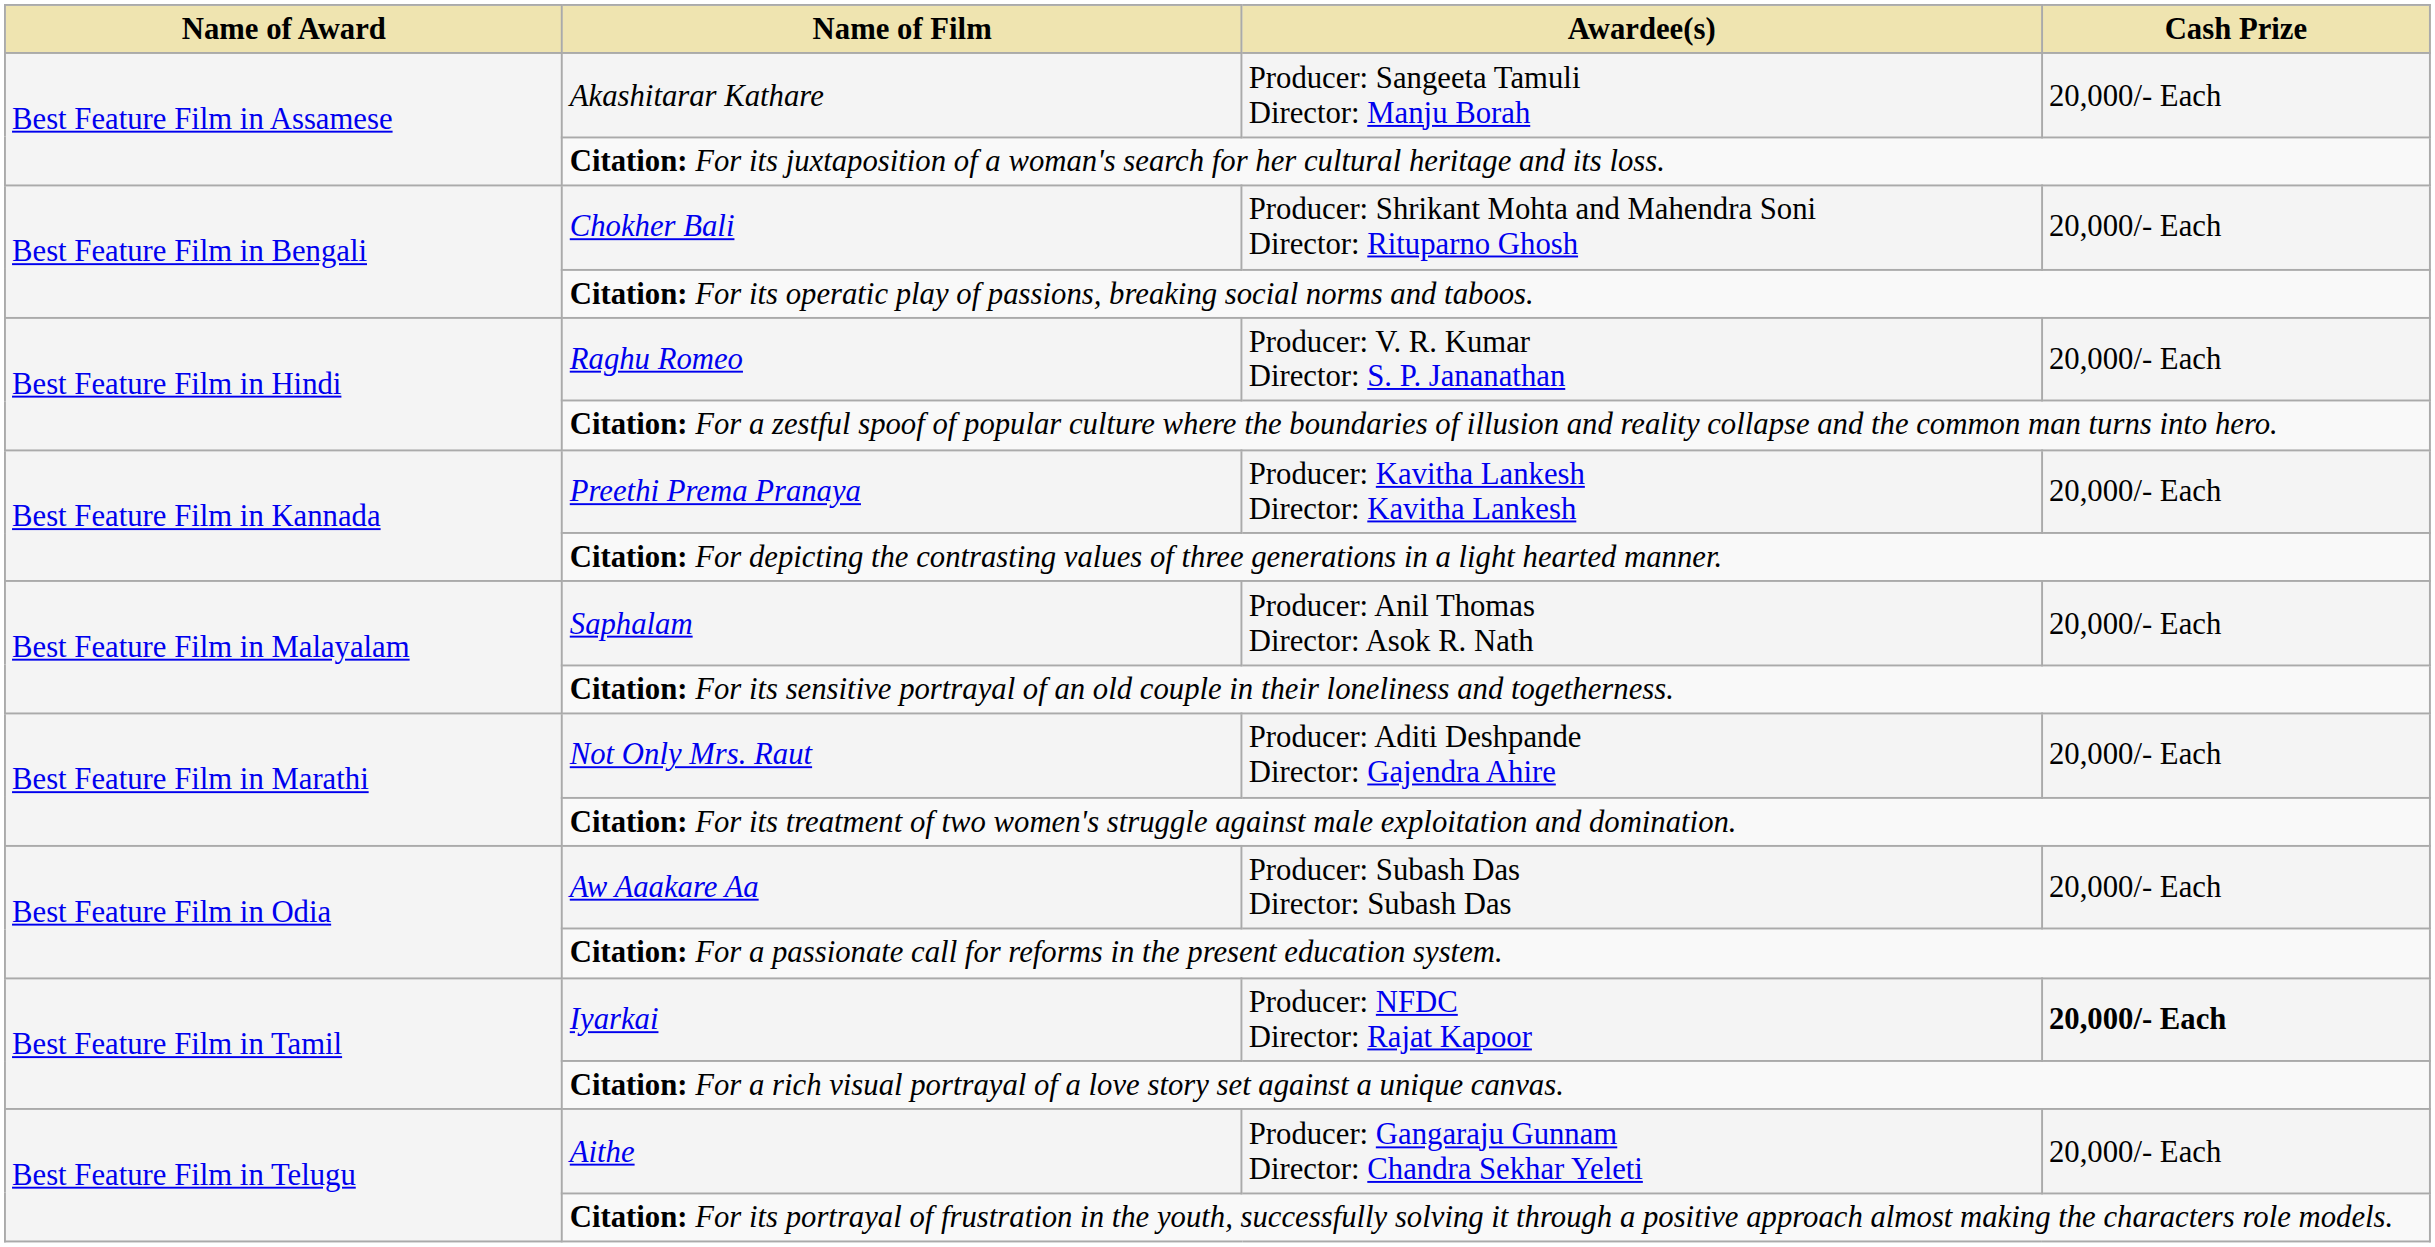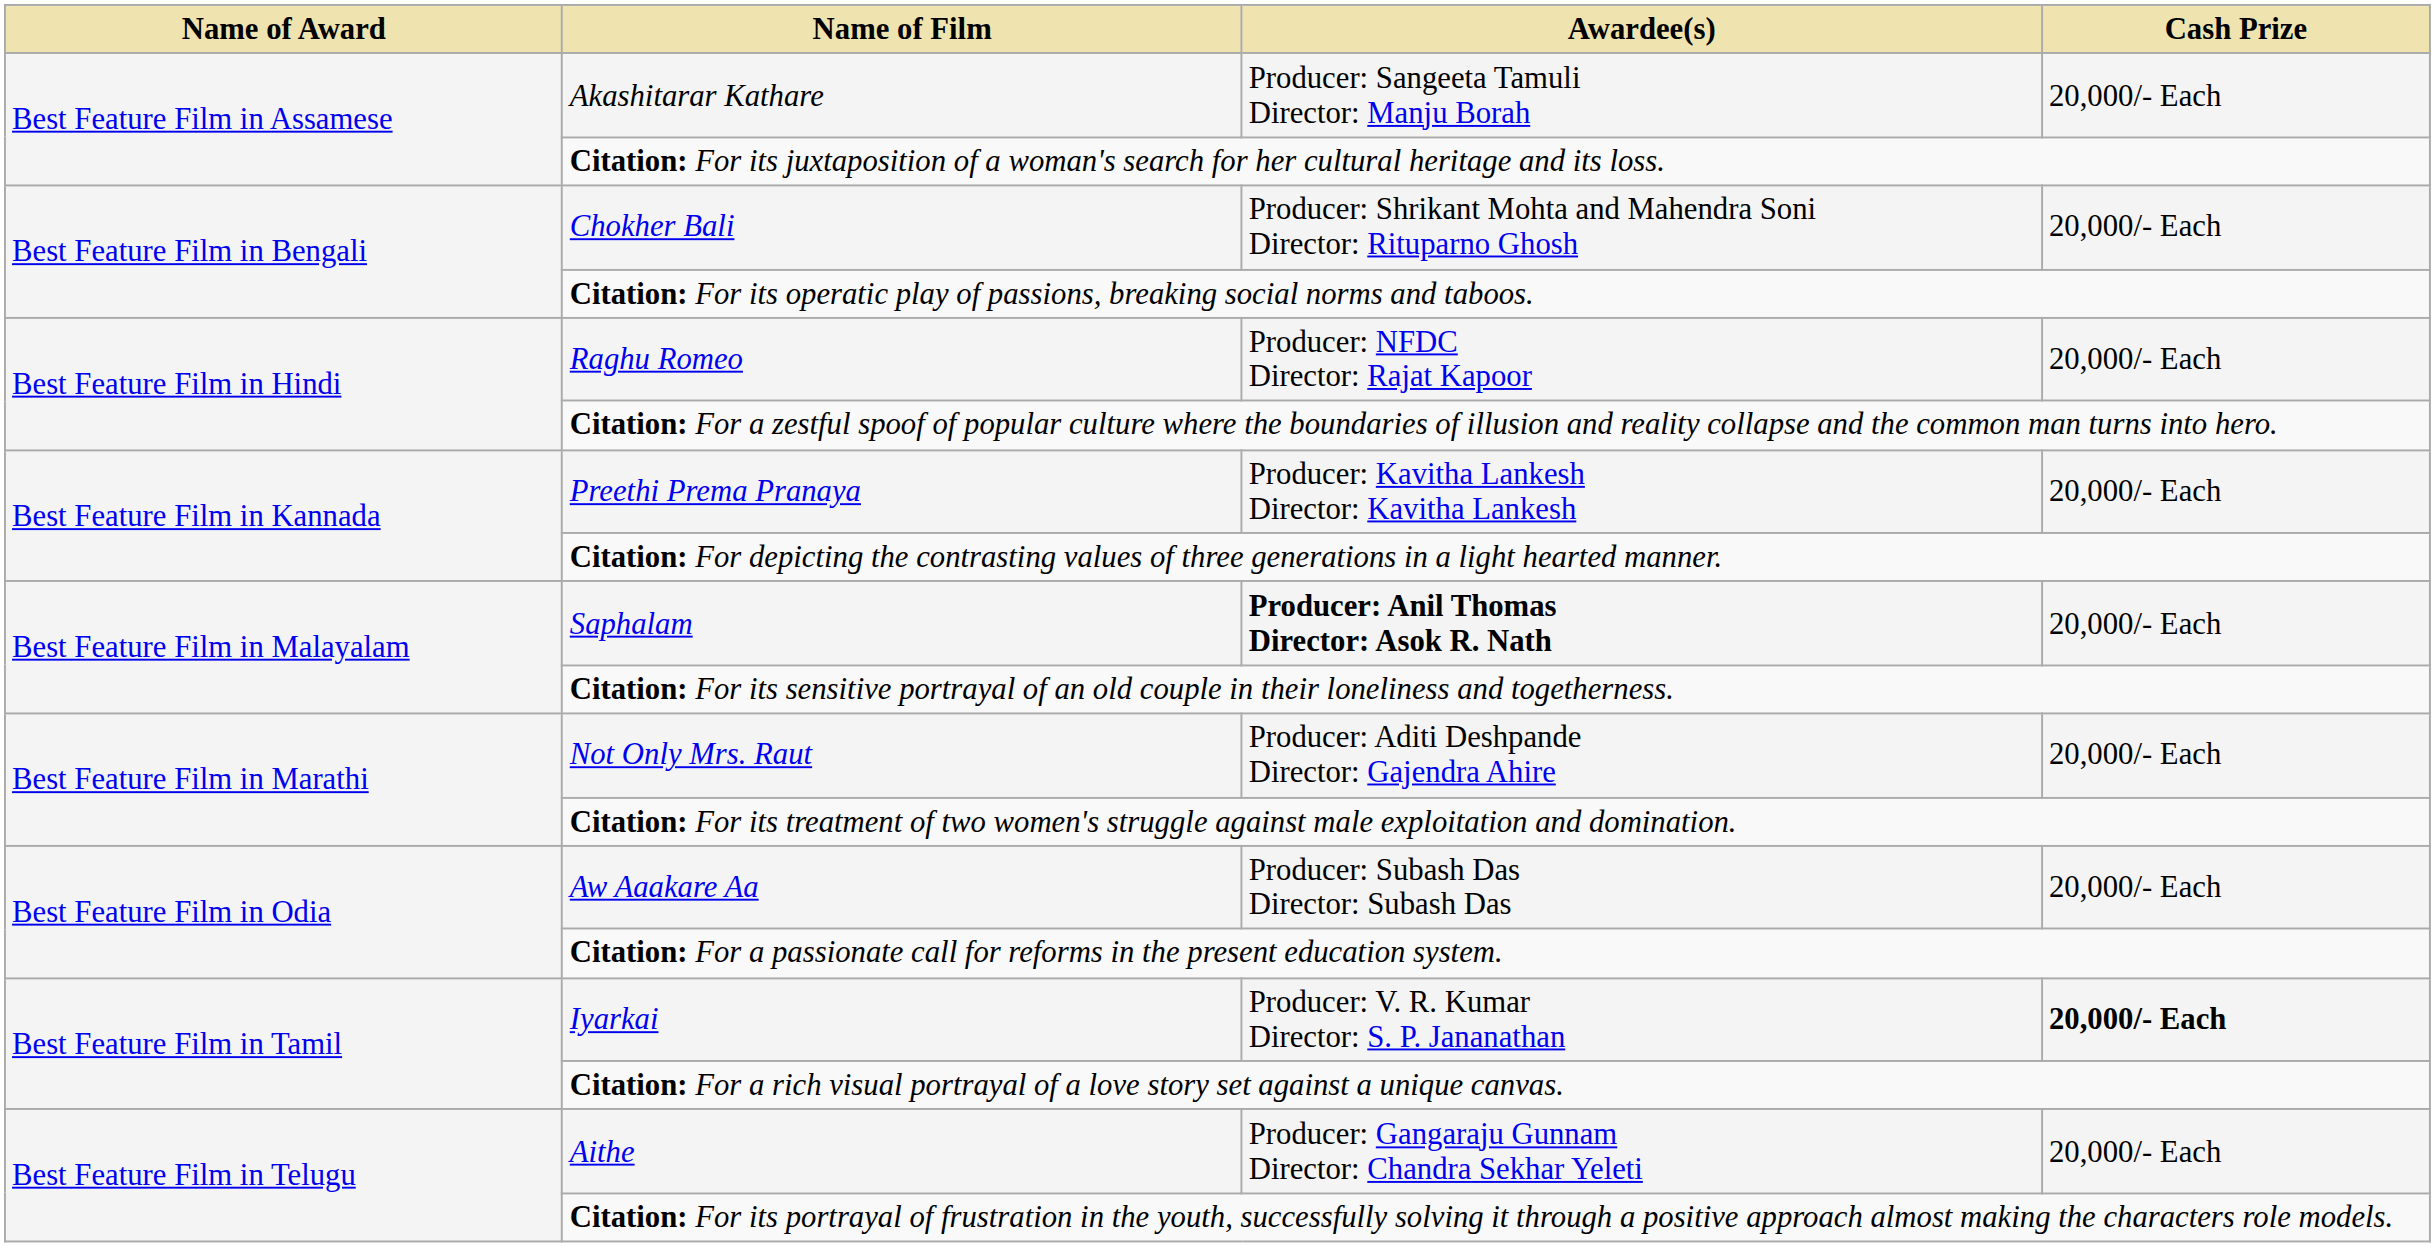(1407, 358) Producer: V. R. Kumar Director: S. P. Jananathan -> (1390, 358) Producer: NFDC Director: Rajat Kapoor
(1392, 622) normal -> (1403, 622) bold
(1390, 1018) Producer: NFDC Director: Rajat Kapoor -> (1407, 1018) Producer: V. R. Kumar Director: S. P. Jananathan
